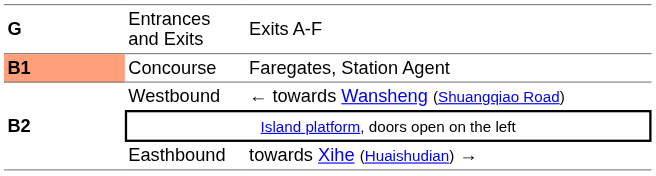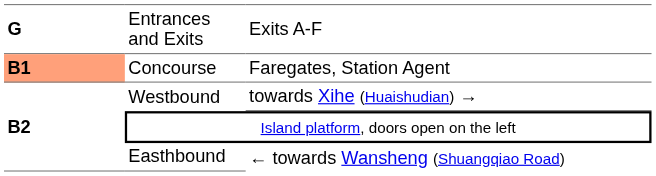(407, 96) ← towards Wansheng (Shuangqiao Road) -> (363, 96) towards Xihe (Huaishudian) →
(363, 155) towards Xihe (Huaishudian) → -> (407, 157) ← towards Wansheng (Shuangqiao Road)
